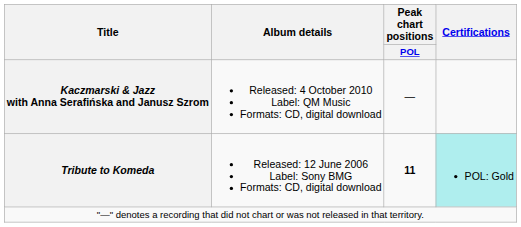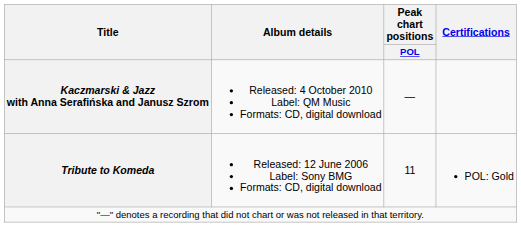(410, 170) bold -> (410, 170) normal
(476, 176) paleturquoise background -> (476, 176) no background
